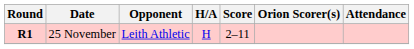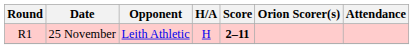(25, 33) bold -> (25, 33) normal
(238, 33) normal -> (238, 33) bold
